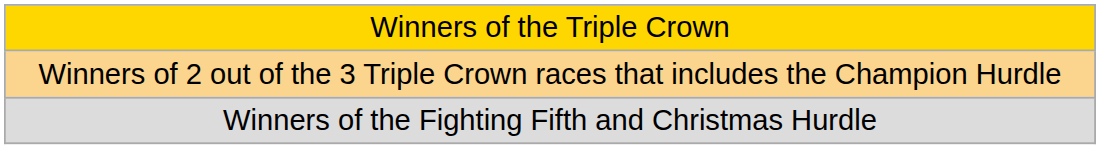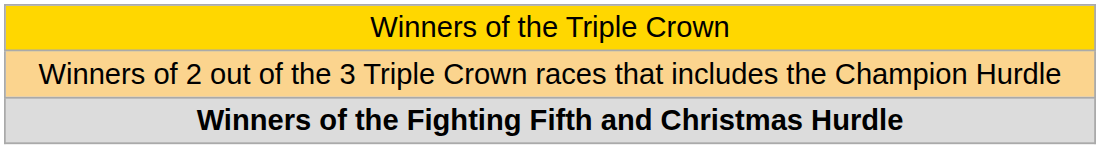(550, 119) normal -> (550, 119) bold
